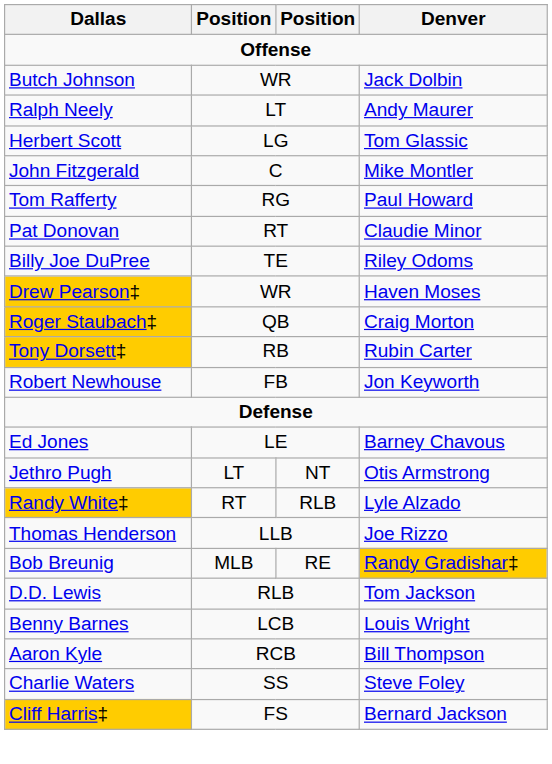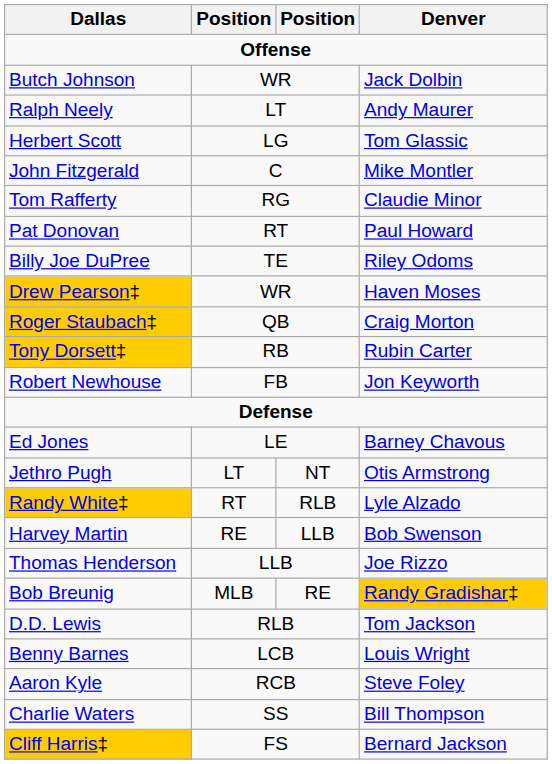(419, 200) Paul Howard -> (423, 200) Claudie Minor
(423, 230) Claudie Minor -> (419, 230) Paul Howard
+ row: (68, 532)
(424, 653) Bill Thompson -> (414, 683) Steve Foley
(414, 683) Steve Foley -> (424, 714) Bill Thompson
